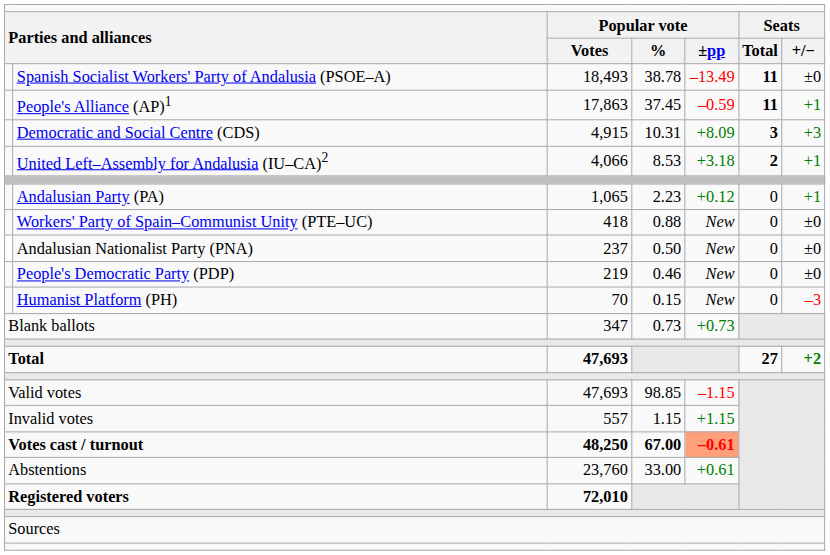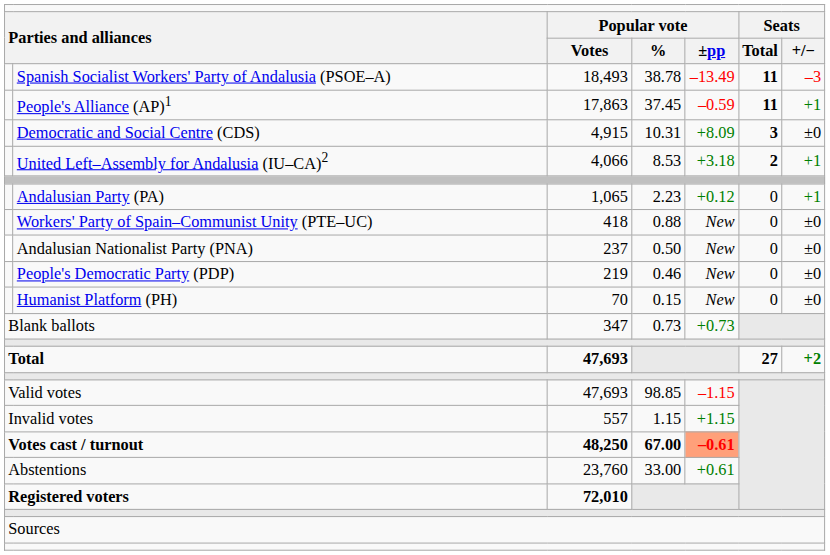(813, 76) ±0 -> (813, 76) –3
(812, 132) +3 -> (813, 132) ±0
(813, 300) –3 -> (813, 300) ±0
